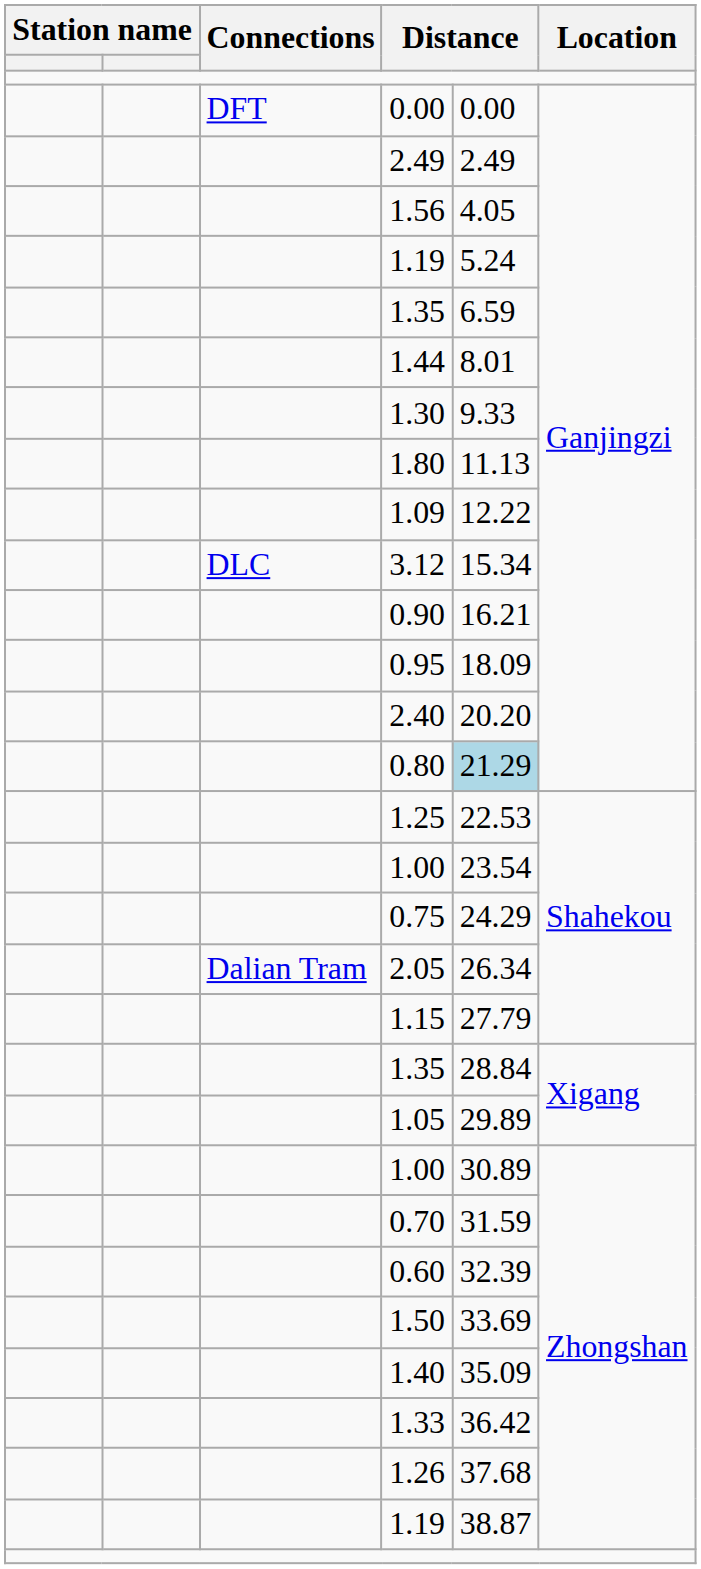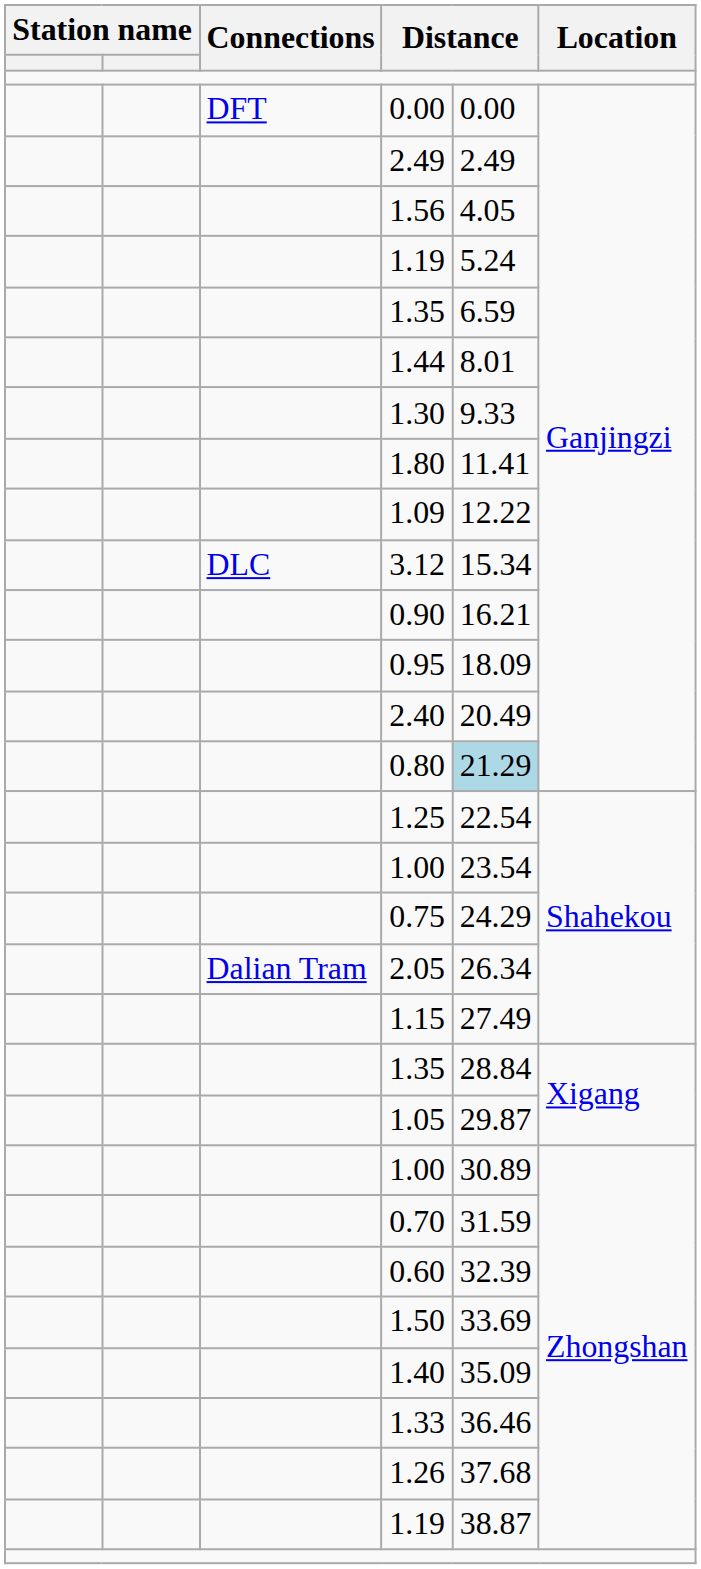(495, 463) 11.13 -> (495, 463) 11.41
(496, 715) 20.20 -> (496, 715) 20.49
(496, 816) 22.53 -> (496, 816) 22.54
(496, 1018) 27.79 -> (496, 1018) 27.49
(496, 1119) 29.89 -> (496, 1119) 29.87
(496, 1422) 36.42 -> (496, 1422) 36.46
